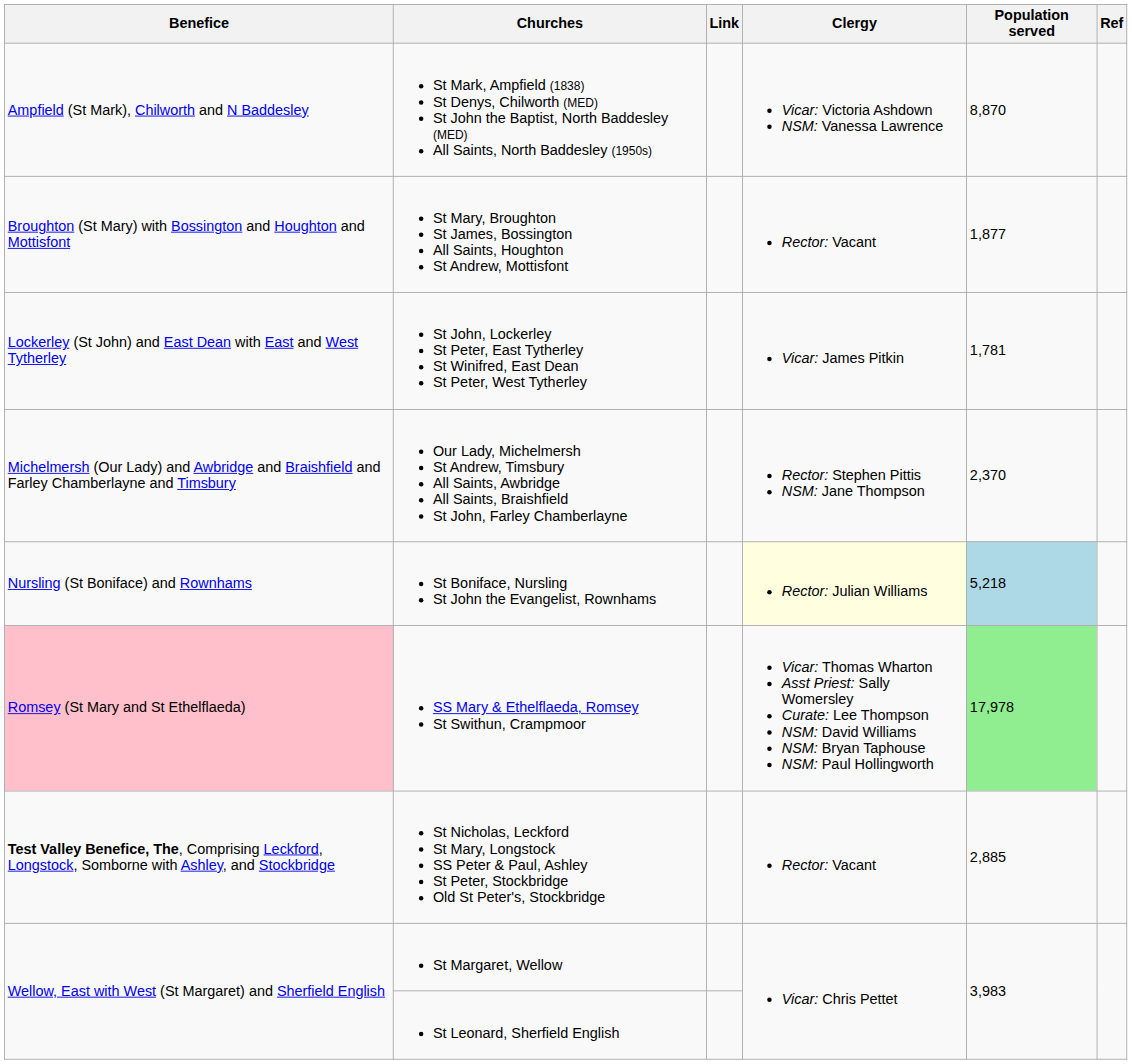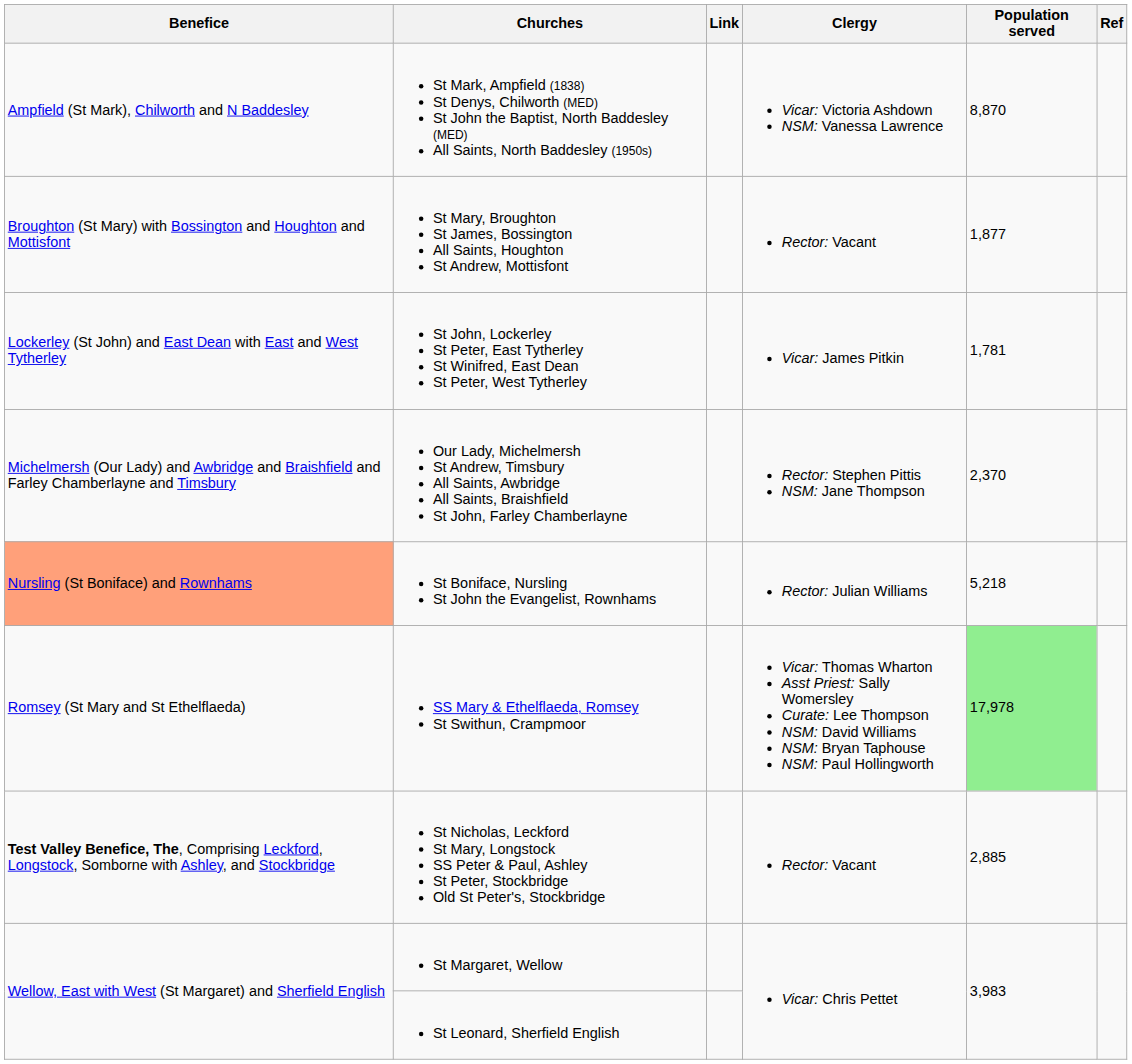(130, 583) no background -> (130, 583) lightsalmon background
(854, 592) lightyellow background -> (854, 592) no background
(988, 583) lightblue background -> (988, 583) no background
(127, 708) pink background -> (127, 708) no background
